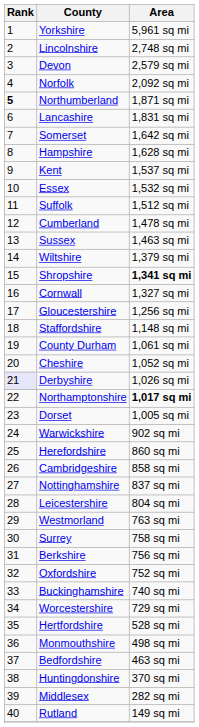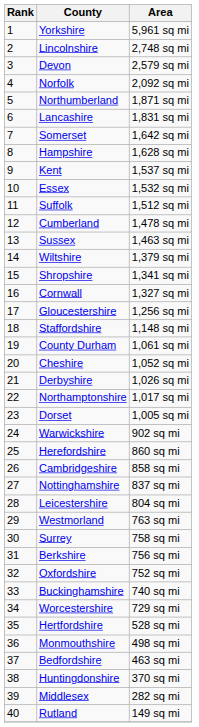(10, 100) bold -> (10, 100) normal
(162, 275) bold -> (160, 275) normal
(13, 380) lavender background -> (13, 380) no background
(162, 398) bold -> (160, 398) normal
